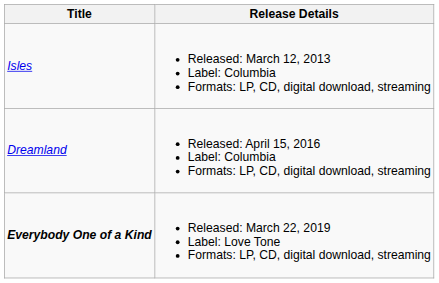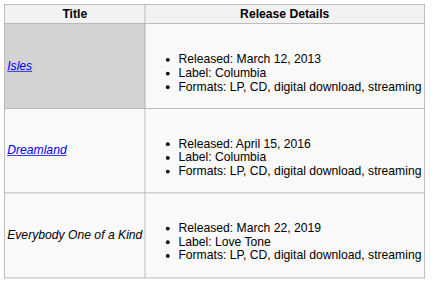(20, 66) no background -> (20, 66) lightgrey background
(79, 235) bold -> (75, 235) normal
